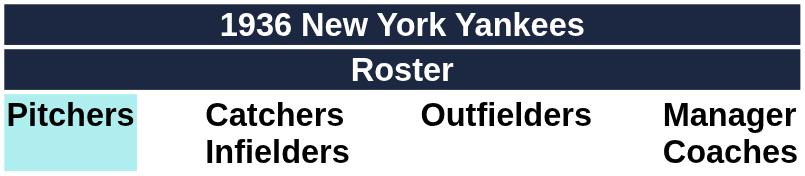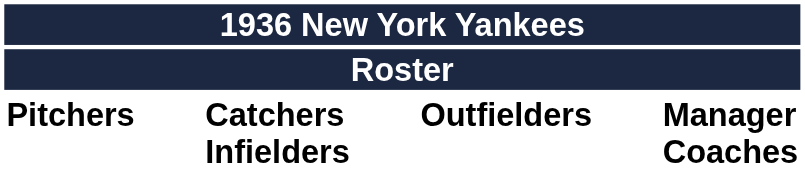(71, 114) paleturquoise background -> (71, 114) no background
